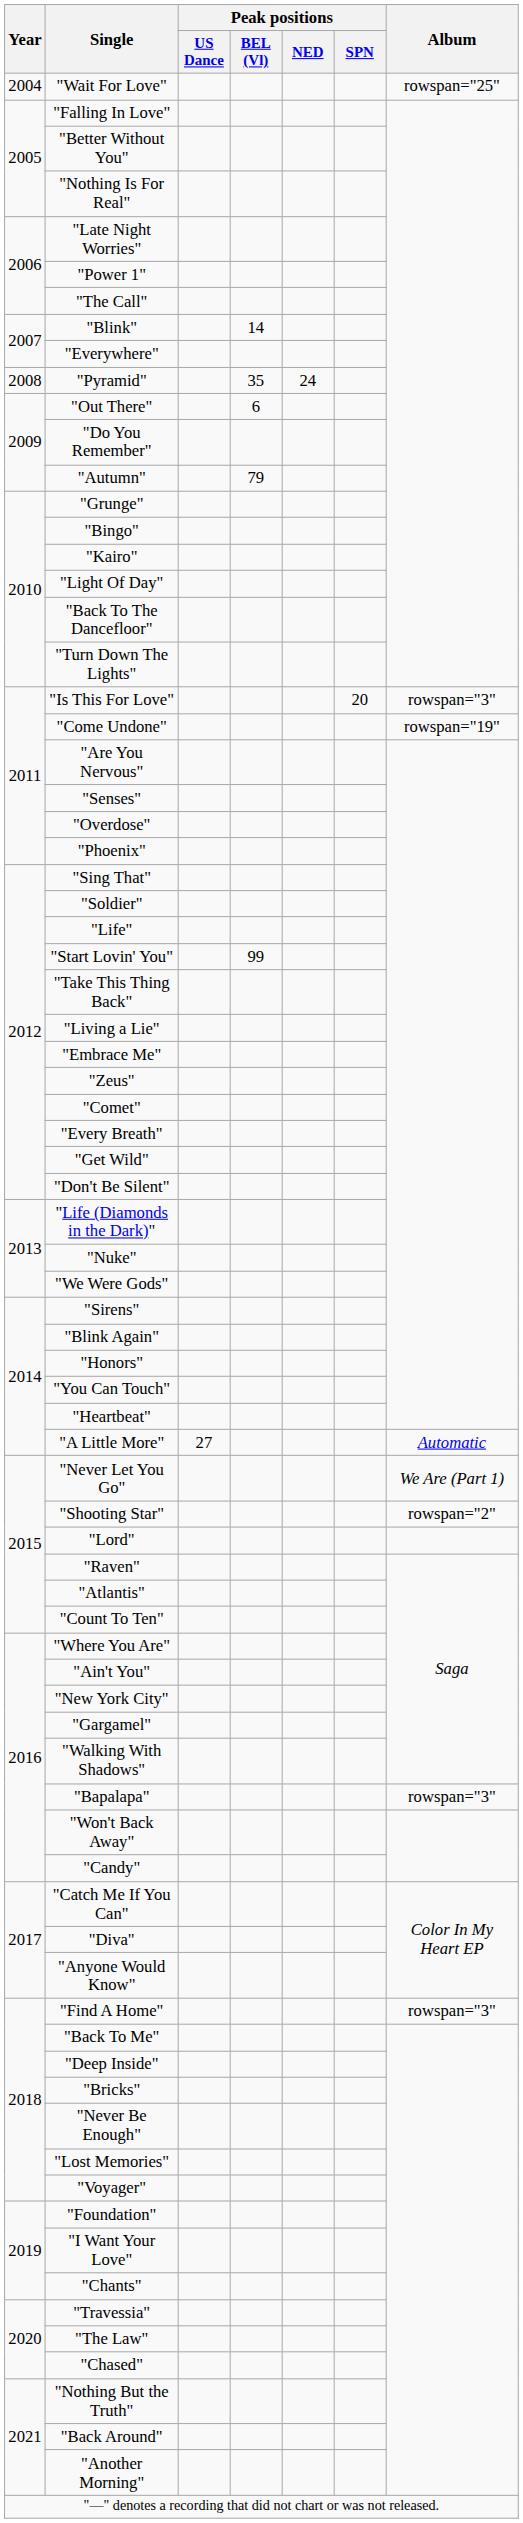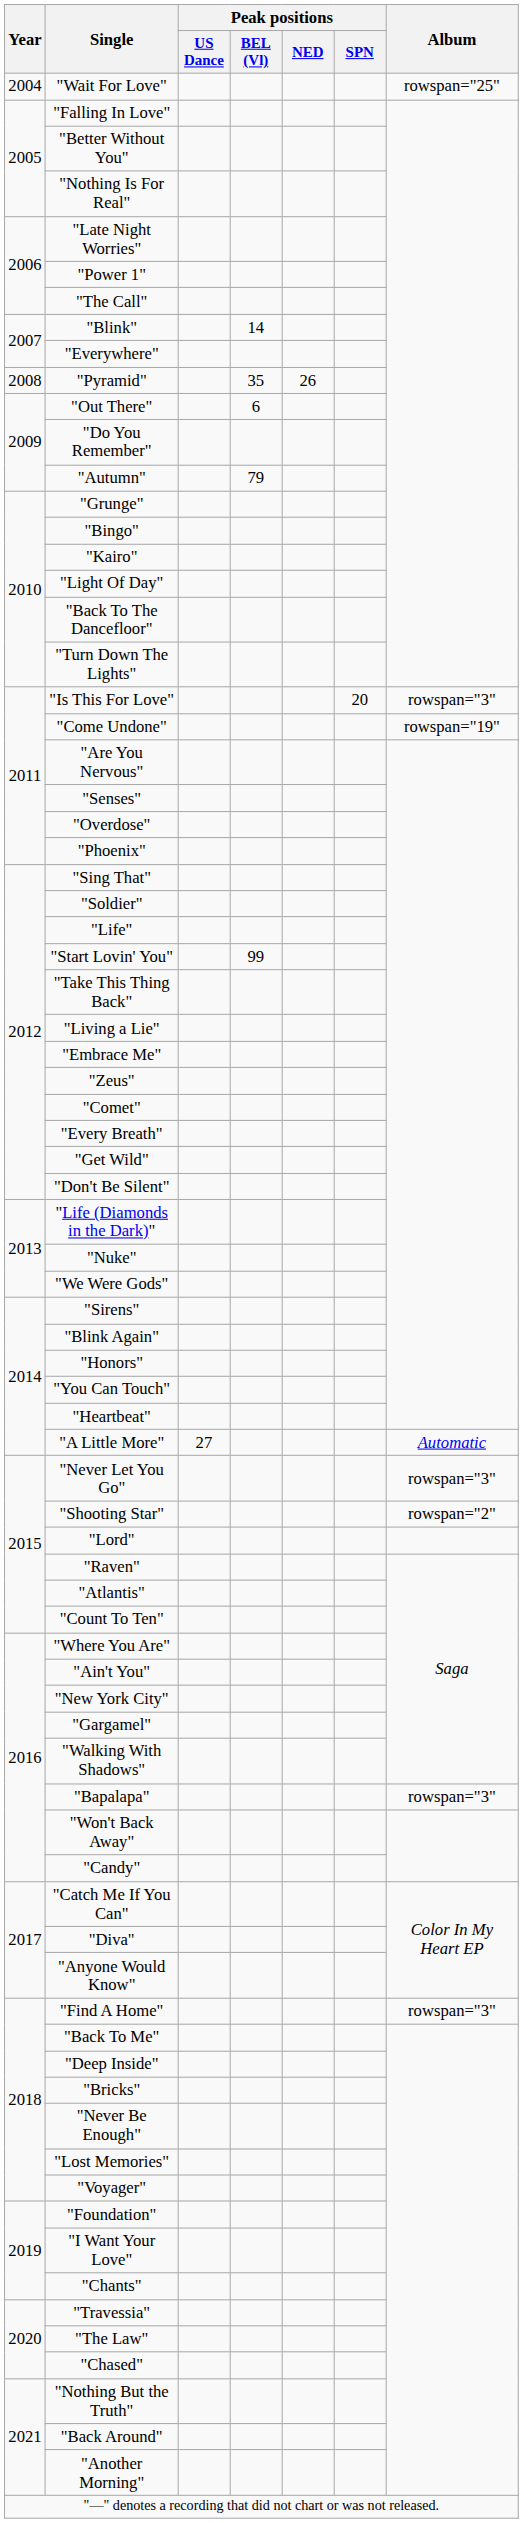(308, 380) 24 -> (308, 380) 26
(452, 1478) We Are (Part 1) -> (452, 1478) rowspan="3"
